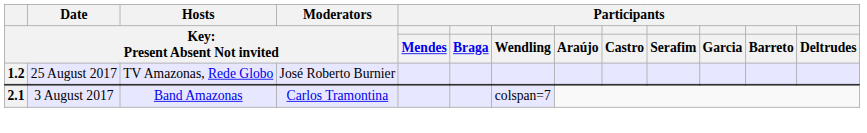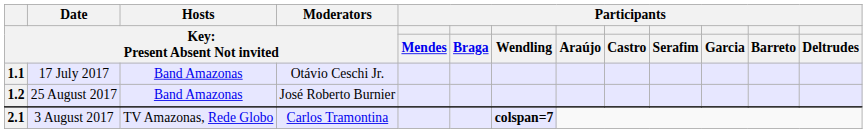+ row: (16, 73)
(198, 73) TV Amazonas, Rede Globo -> (198, 95) Band Amazonas
(198, 96) Band Amazonas -> (198, 117) TV Amazonas, Rede Globo
(523, 96) normal -> (524, 117) bold
